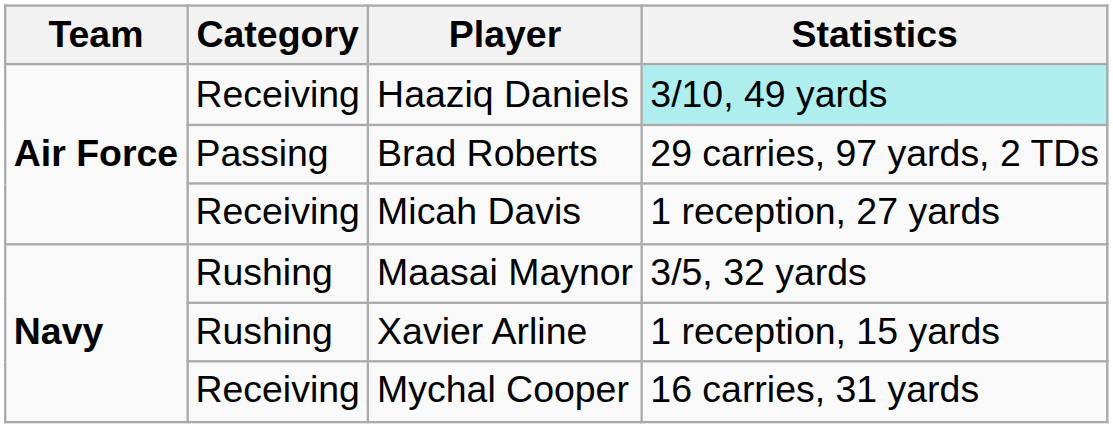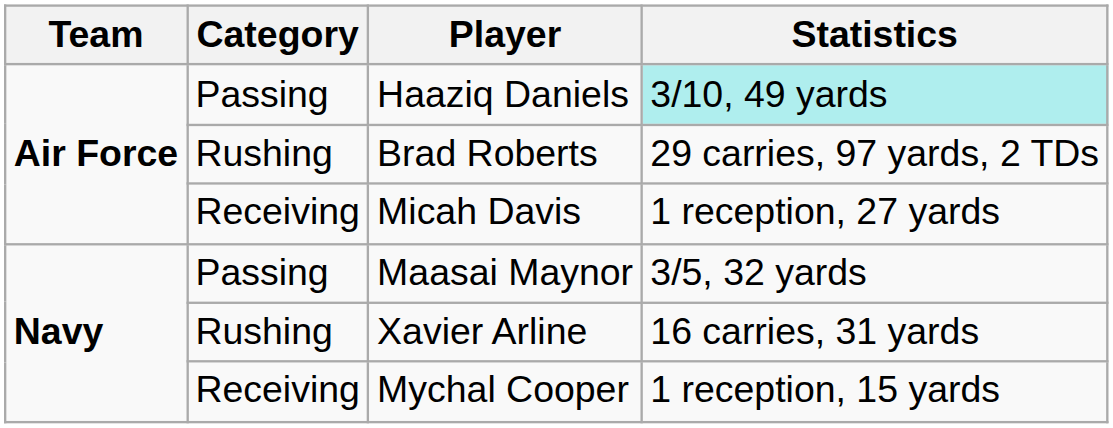(278, 94) Receiving -> (262, 94) Passing
(262, 153) Passing -> (264, 153) Rushing
(264, 272) Rushing -> (262, 272) Passing
(825, 331) 1 reception, 15 yards -> (815, 331) 16 carries, 31 yards
(815, 390) 16 carries, 31 yards -> (825, 390) 1 reception, 15 yards
